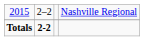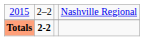(19, 28) no background -> (19, 28) lightsalmon background
